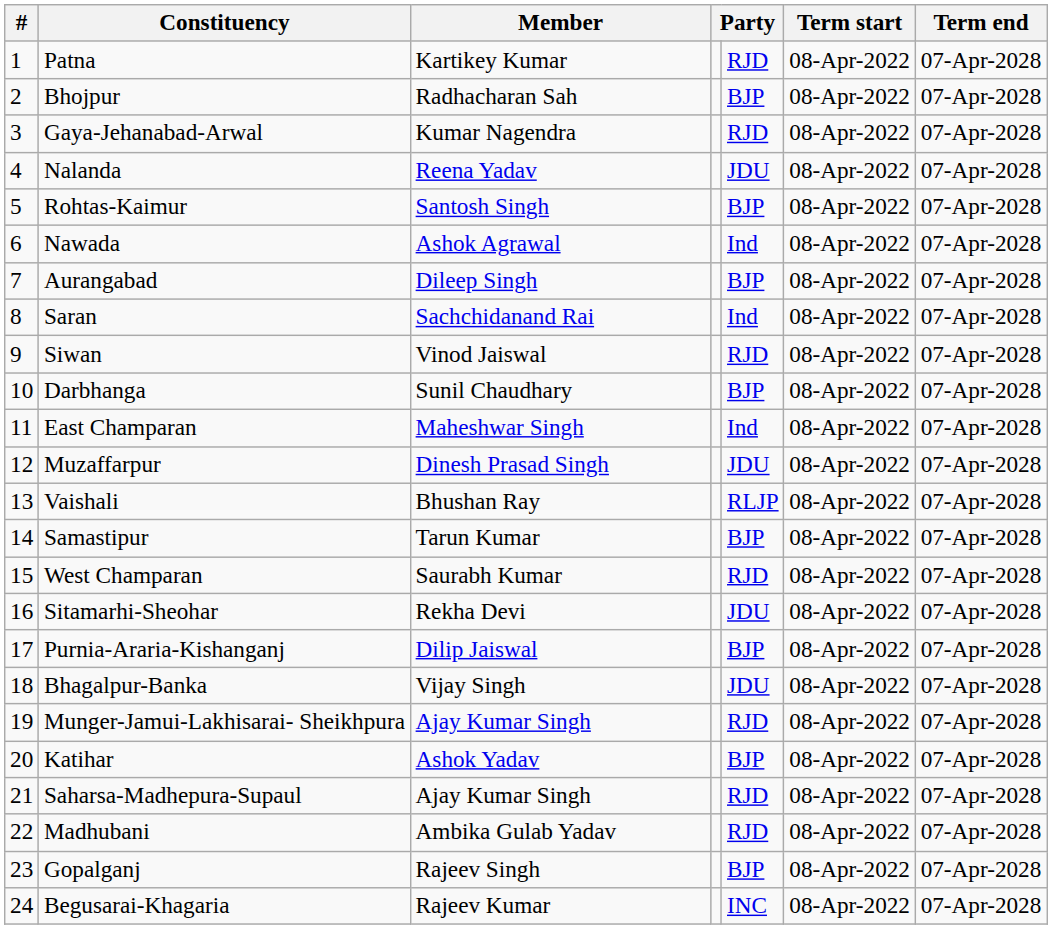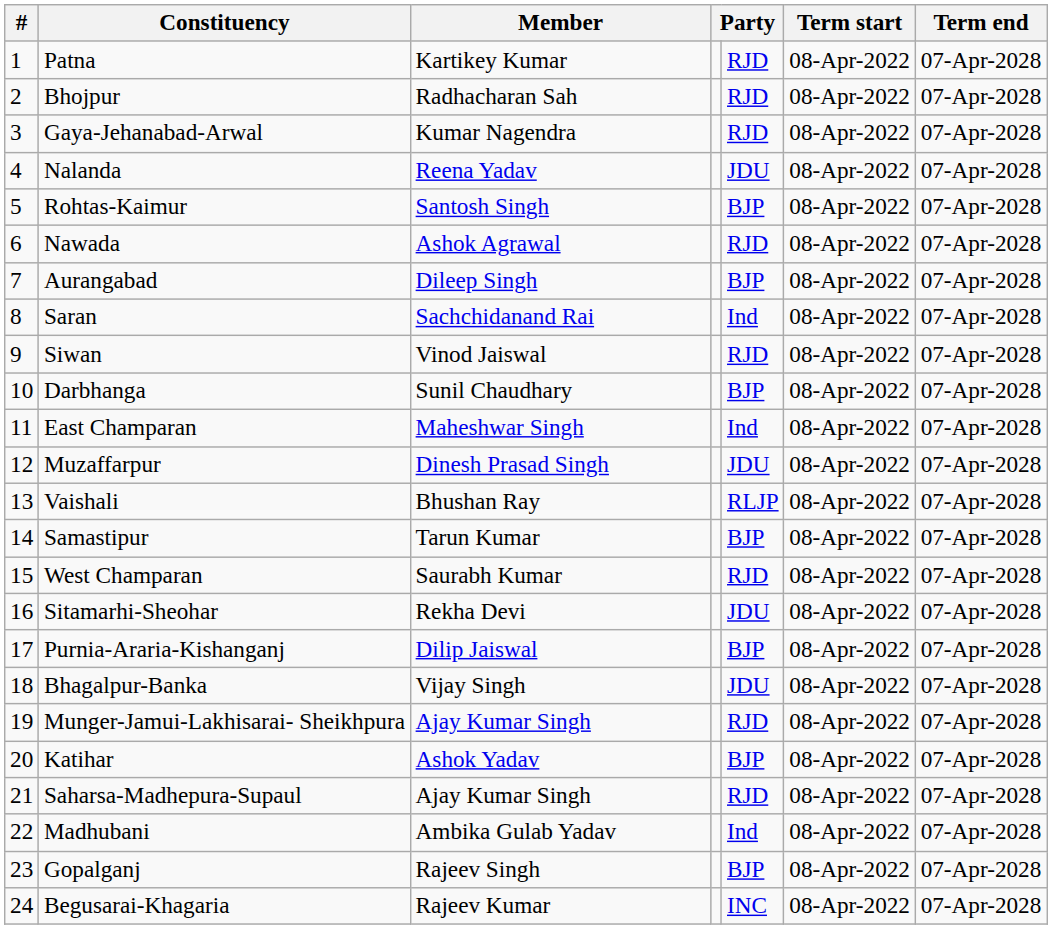(746, 96) BJP -> (748, 96) RJD
(742, 243) Ind -> (748, 243) RJD
(748, 832) RJD -> (742, 832) Ind
